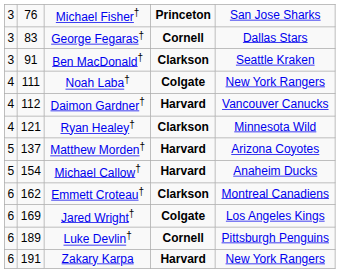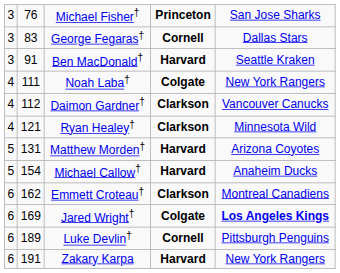(183, 60) Clarkson -> (183, 60) Harvard
(183, 104) Harvard -> (183, 104) Clarkson
(31, 149) 137 -> (31, 149) 131
(275, 216) normal -> (275, 216) bold
